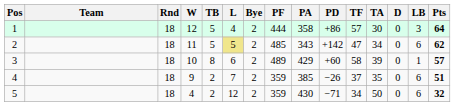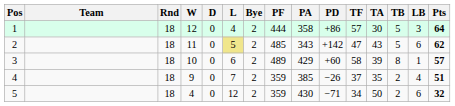columns swapped: (398, 12) <-> (212, 12)
(377, 45) 34 -> (377, 45) 43
(419, 77) 6 -> (419, 77) 4
